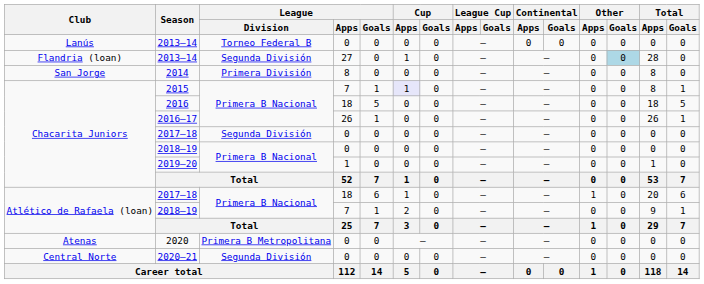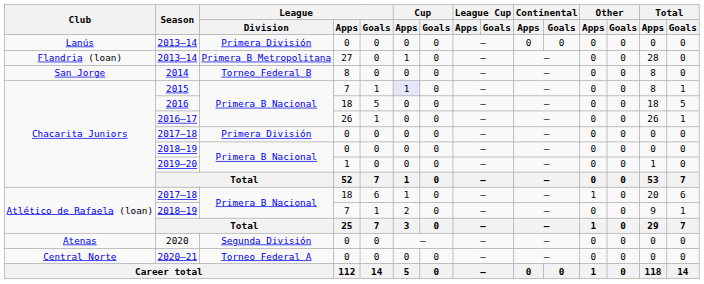(266, 42) Torneo Federal B -> (266, 42) Primera División
(266, 58) Segunda División -> (266, 58) Primera B Metropolitana
(623, 58) lightblue background -> (623, 58) no background
(266, 73) Primera División -> (266, 73) Torneo Federal B
(266, 134) Segunda División -> (266, 134) Primera División
(266, 241) Primera B Metropolitana -> (266, 241) Segunda División
(266, 256) Segunda División -> (266, 256) Torneo Federal A
